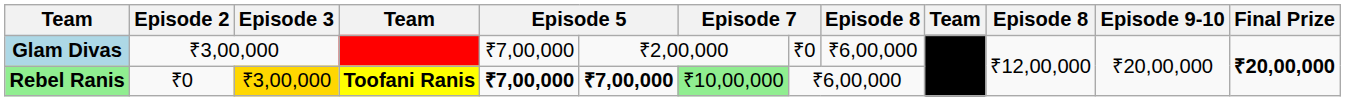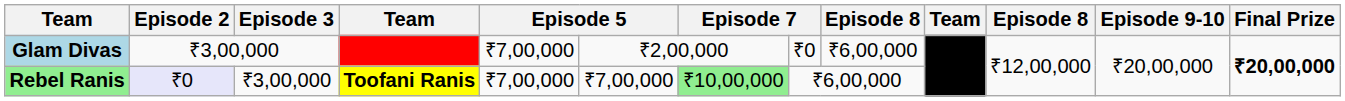(182, 81) no background -> (182, 81) lavender background
(286, 81) gold background -> (286, 81) no background
(529, 81) bold -> (529, 81) normal
(629, 81) bold -> (629, 81) normal
